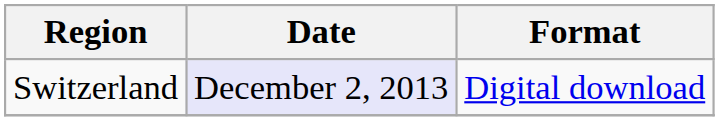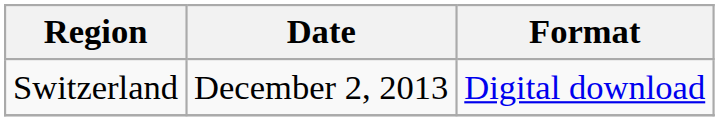(321, 86) lavender background -> (321, 86) no background
